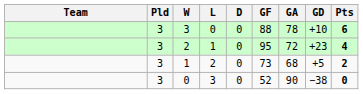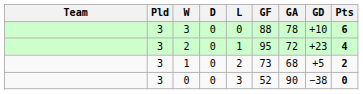columns swapped: (239, 13) <-> (213, 13)
